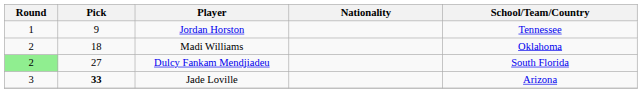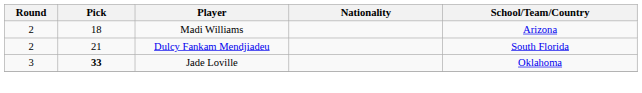- row: (212, 29)
(540, 46) Oklahoma -> (540, 29) Arizona
(31, 63) lightgreen background -> (31, 46) no background
(96, 63) 27 -> (96, 46) 21
(540, 79) Arizona -> (540, 63) Oklahoma
